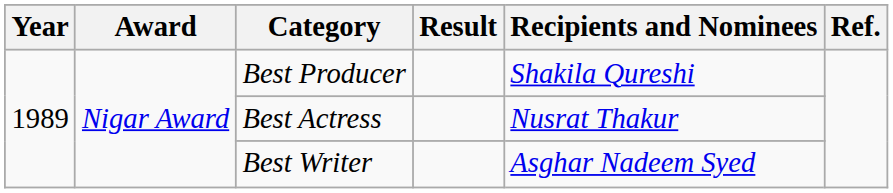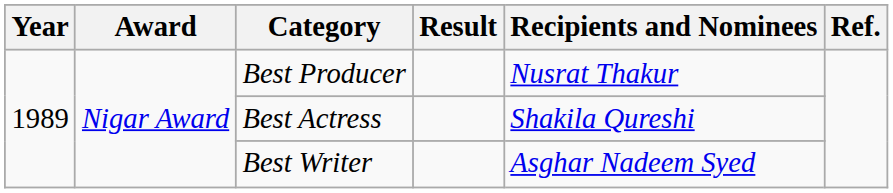(603, 72) Shakila Qureshi -> (594, 72) Nusrat Thakur
(594, 118) Nusrat Thakur -> (603, 118) Shakila Qureshi
